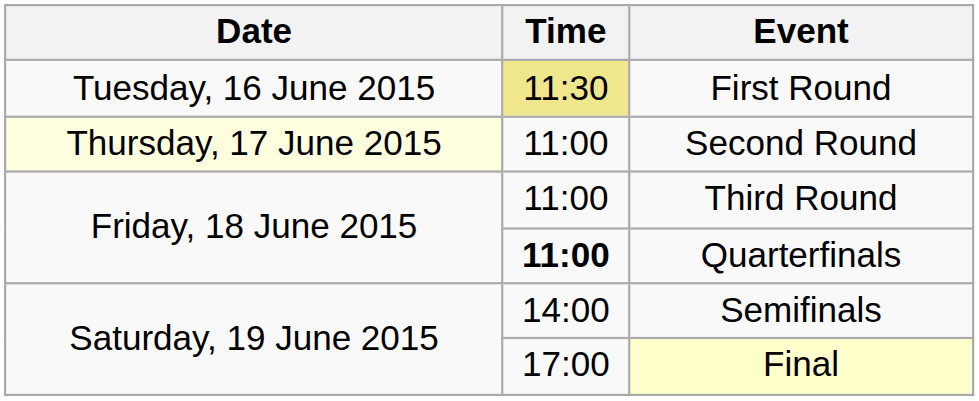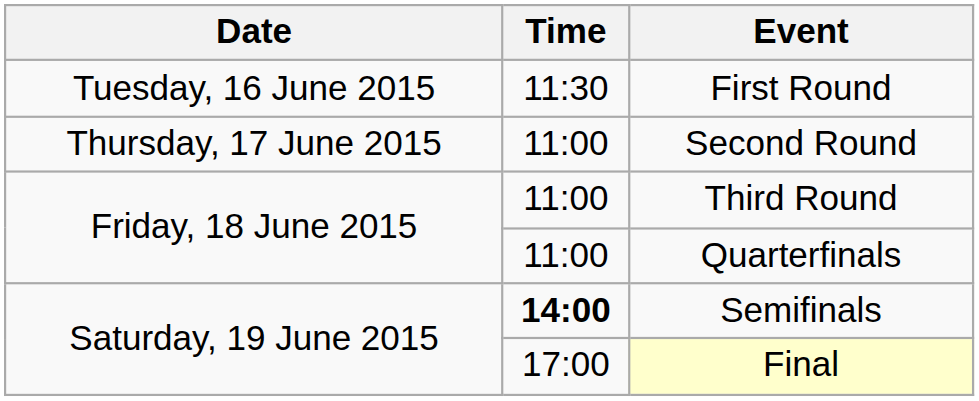(566, 87) khaki background -> (566, 87) no background
(254, 143) lightyellow background -> (254, 143) no background
(566, 254) bold -> (566, 254) normal
(566, 310) normal -> (566, 310) bold
